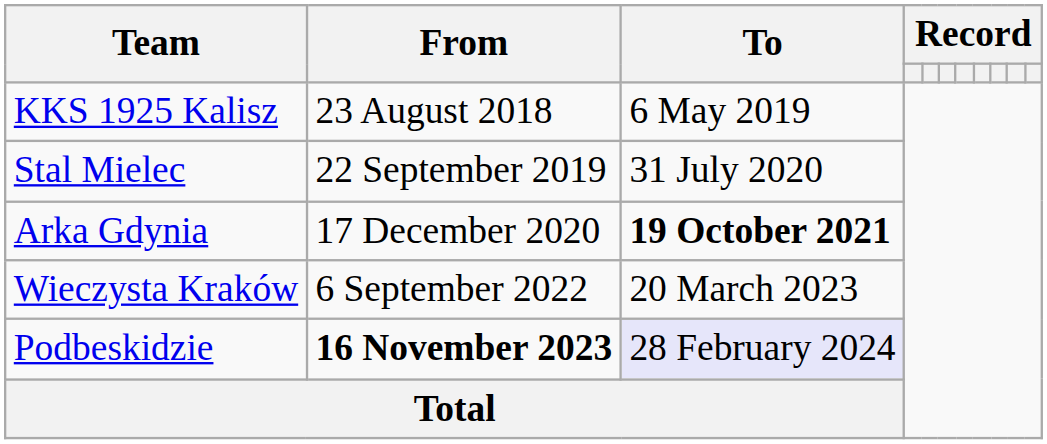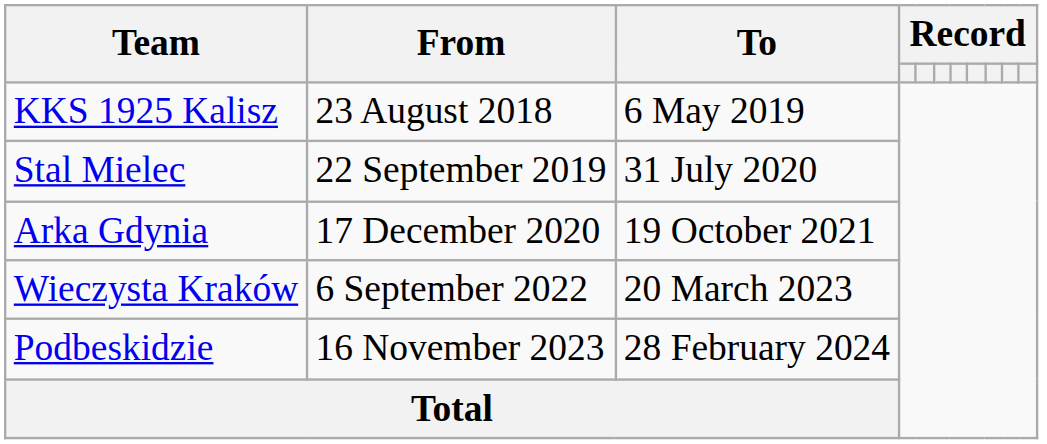(760, 229) bold -> (750, 229) normal
(464, 348) bold -> (460, 348) normal
(763, 348) lavender background -> (757, 348) no background
